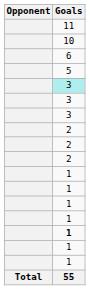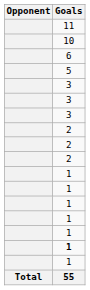(69, 86) paleturquoise background -> (69, 86) no background
(69, 233) bold -> (69, 233) normal
(69, 248) normal -> (69, 248) bold
